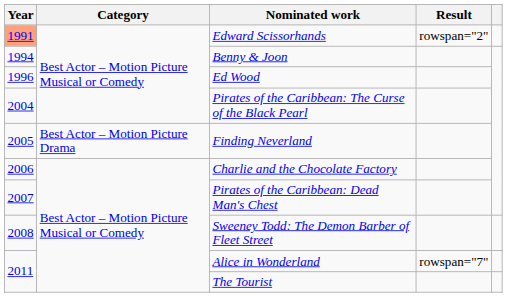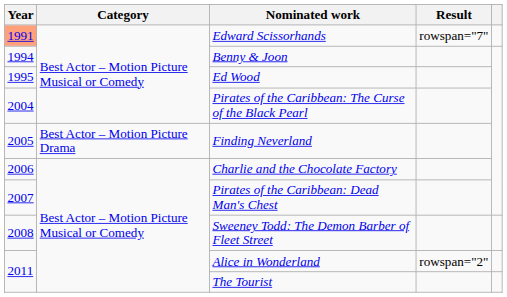(454, 35) rowspan="2" -> (454, 35) rowspan="7"
(21, 77) 1996 -> (21, 77) 1995
(454, 261) rowspan="7" -> (454, 261) rowspan="2"
